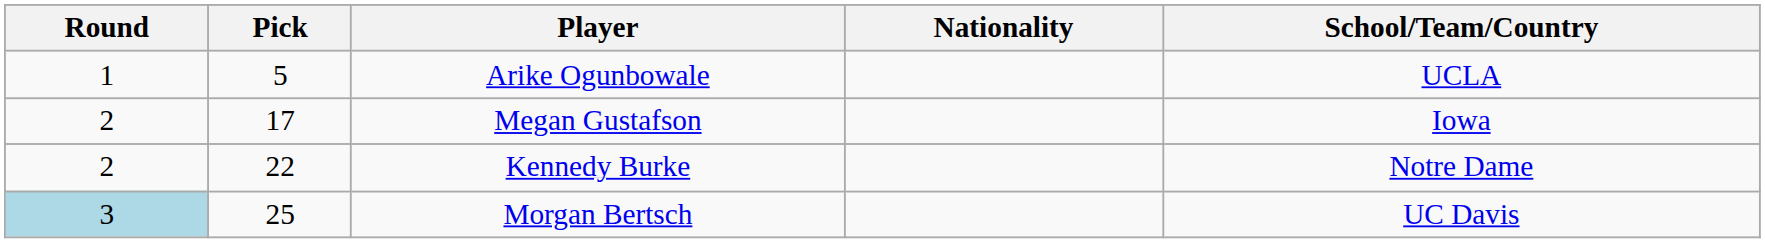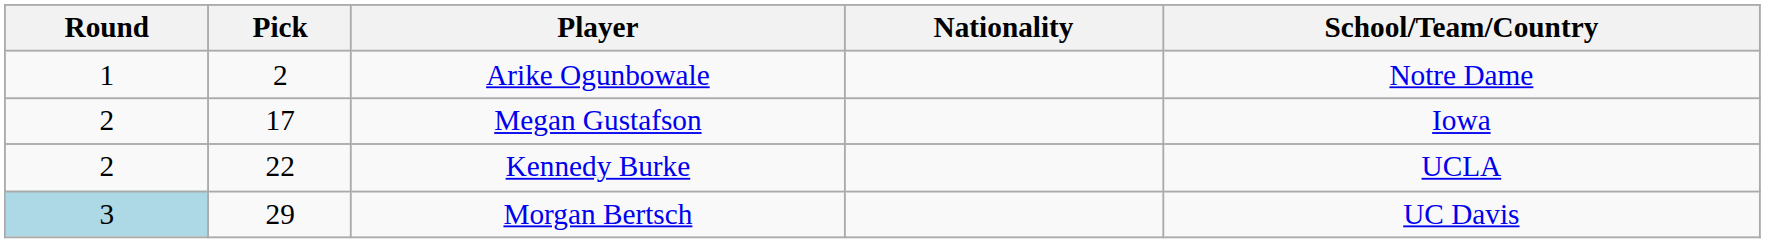(280, 74) 5 -> (280, 74) 2
(1461, 74) UCLA -> (1461, 74) Notre Dame
(1461, 167) Notre Dame -> (1461, 167) UCLA
(280, 213) 25 -> (280, 213) 29
